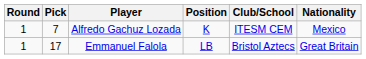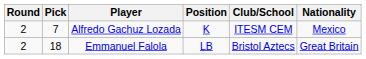(23, 29) 1 -> (23, 29) 2
(23, 46) 1 -> (23, 46) 2
(56, 46) 17 -> (56, 46) 18
